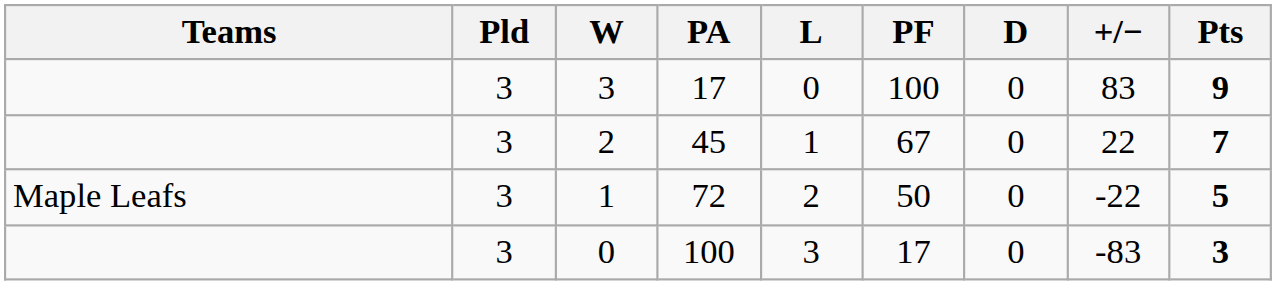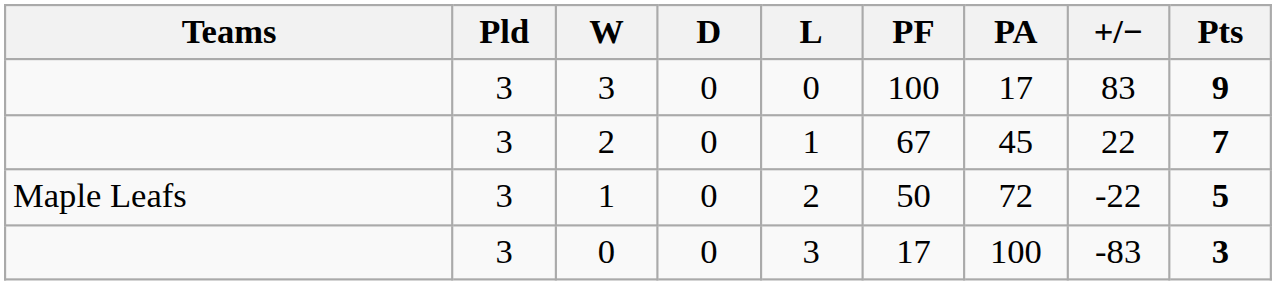columns swapped: (1016, 31) <-> (709, 31)
